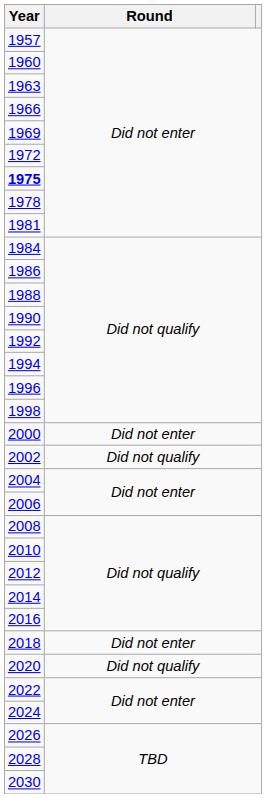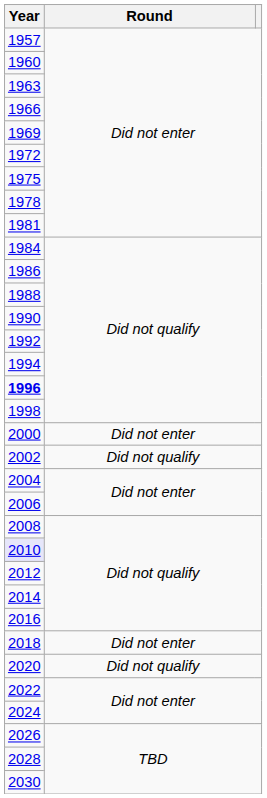(24, 179) bold -> (24, 179) normal
(24, 388) normal -> (24, 388) bold
(24, 550) no background -> (24, 550) lavender background
